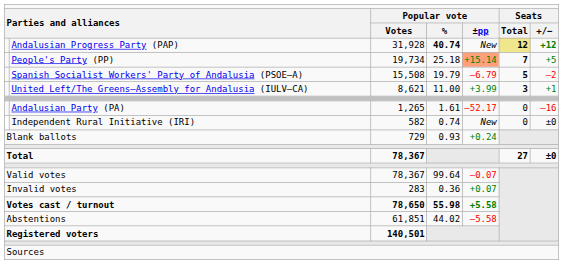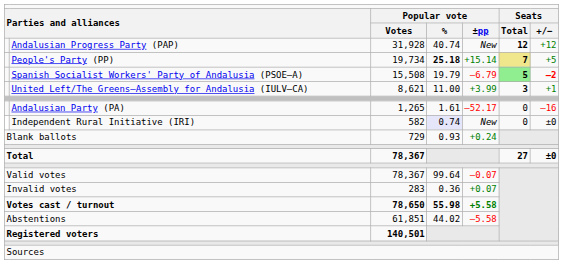(447, 45) bold -> (447, 45) normal
(523, 45) khaki background -> (523, 45) no background
(548, 45) bold -> (548, 45) normal
(447, 60) normal -> (447, 60) bold
(481, 60) lightsalmon background -> (481, 60) no background
(525, 60) no background -> (525, 60) khaki background
(525, 74) no background -> (525, 74) lightgreen background
(551, 74) normal -> (551, 74) bold
(449, 123) no background -> (449, 123) lavender background
